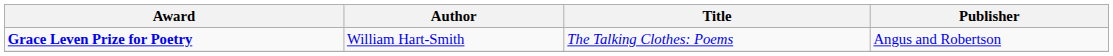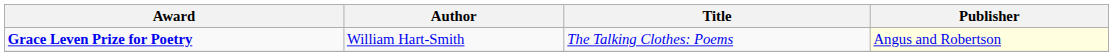(937, 39) no background -> (937, 39) lightyellow background
